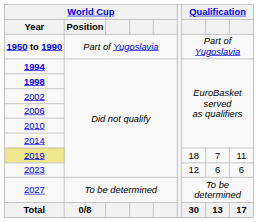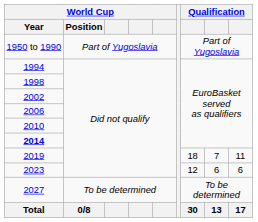(34, 47) bold -> (34, 47) normal
(34, 67) bold -> (34, 67) normal
(34, 82) bold -> (34, 82) normal
(34, 141) normal -> (34, 141) bold
(34, 156) khaki background -> (34, 156) no background
